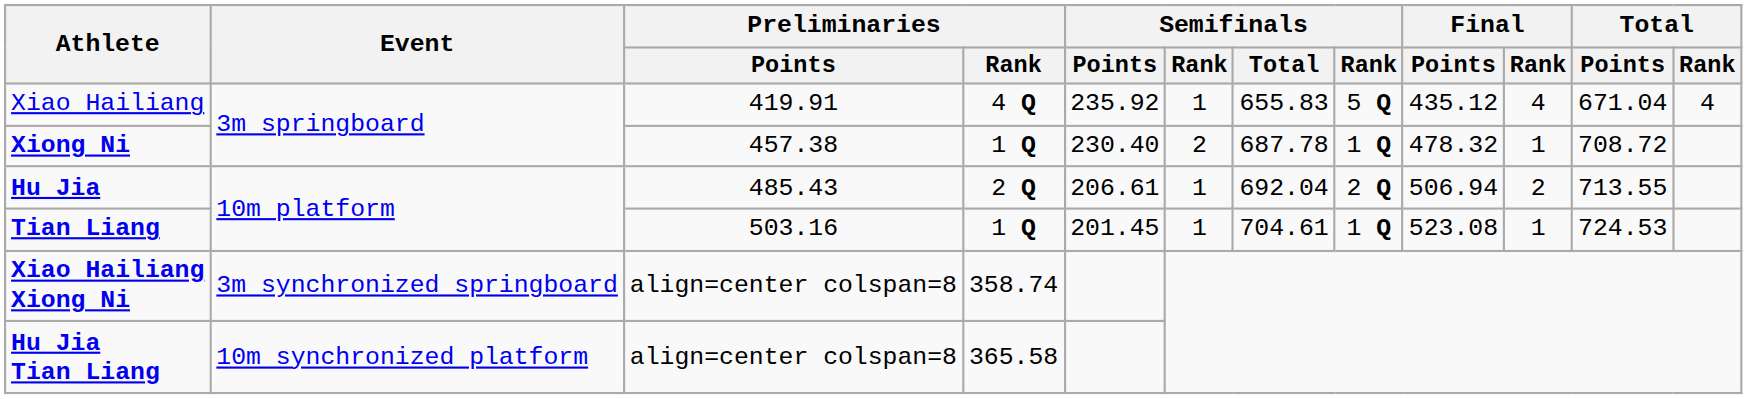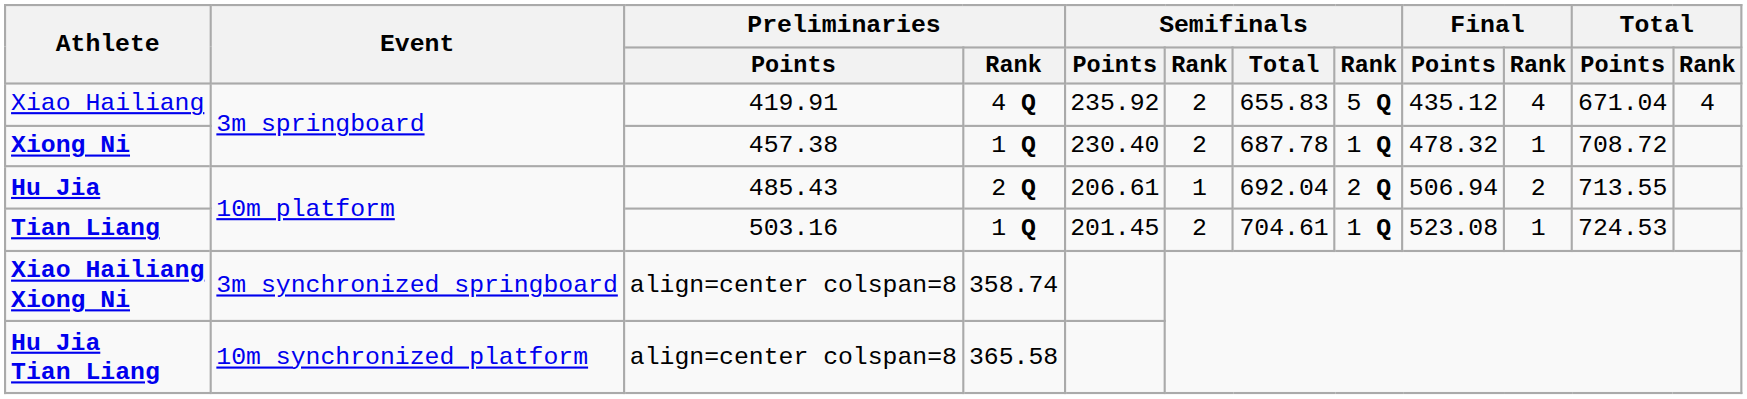(1199, 104) 1 -> (1199, 104) 2
(1199, 229) 1 -> (1199, 229) 2
